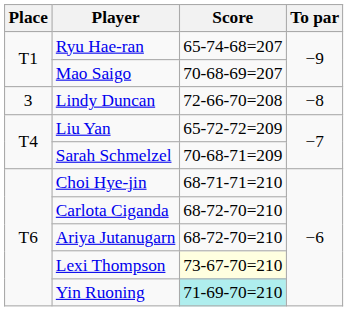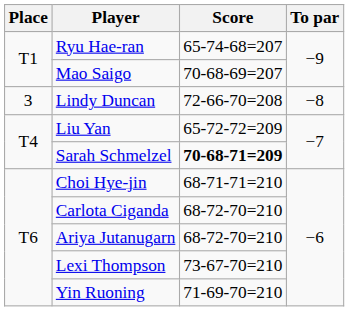(233, 155) normal -> (233, 155) bold
(233, 264) lightyellow background -> (233, 264) no background
(233, 292) paleturquoise background -> (233, 292) no background
